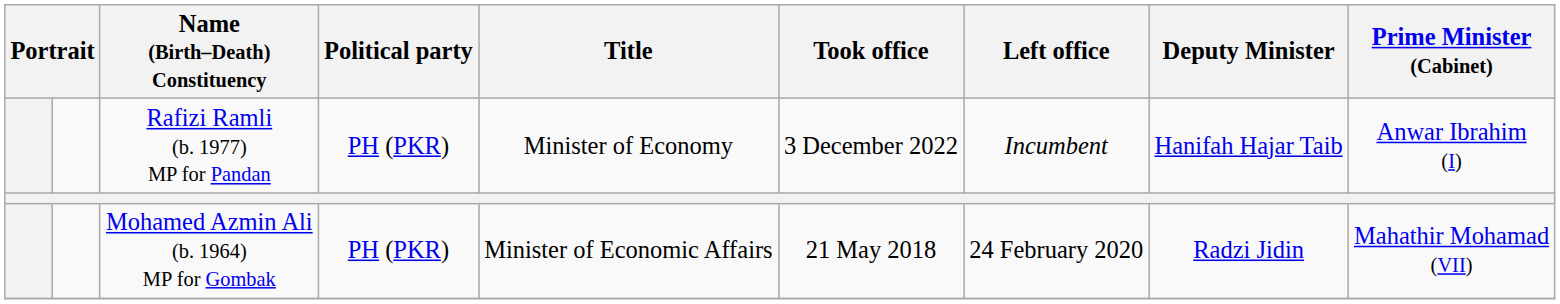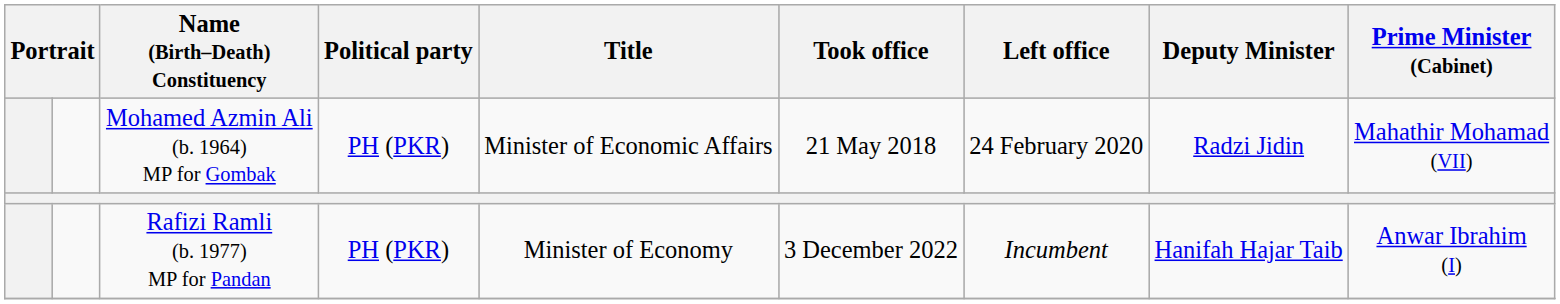rows swapped: (209, 250) <-> (209, 145)
